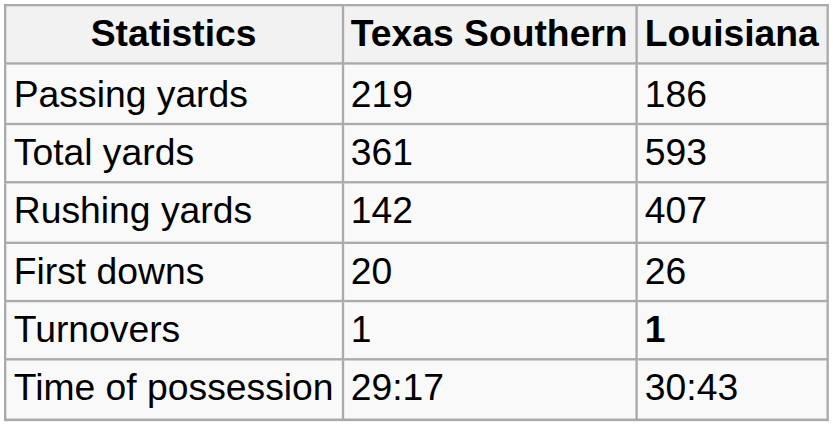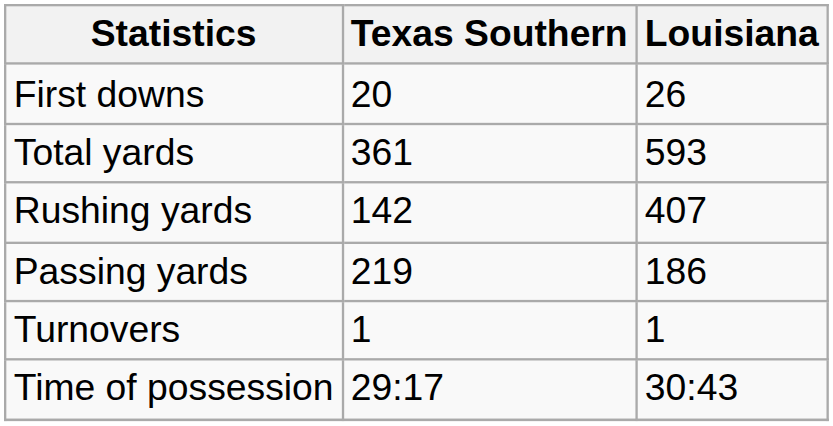rows swapped: (109, 270) <-> (131, 93)
(655, 329) bold -> (655, 329) normal
